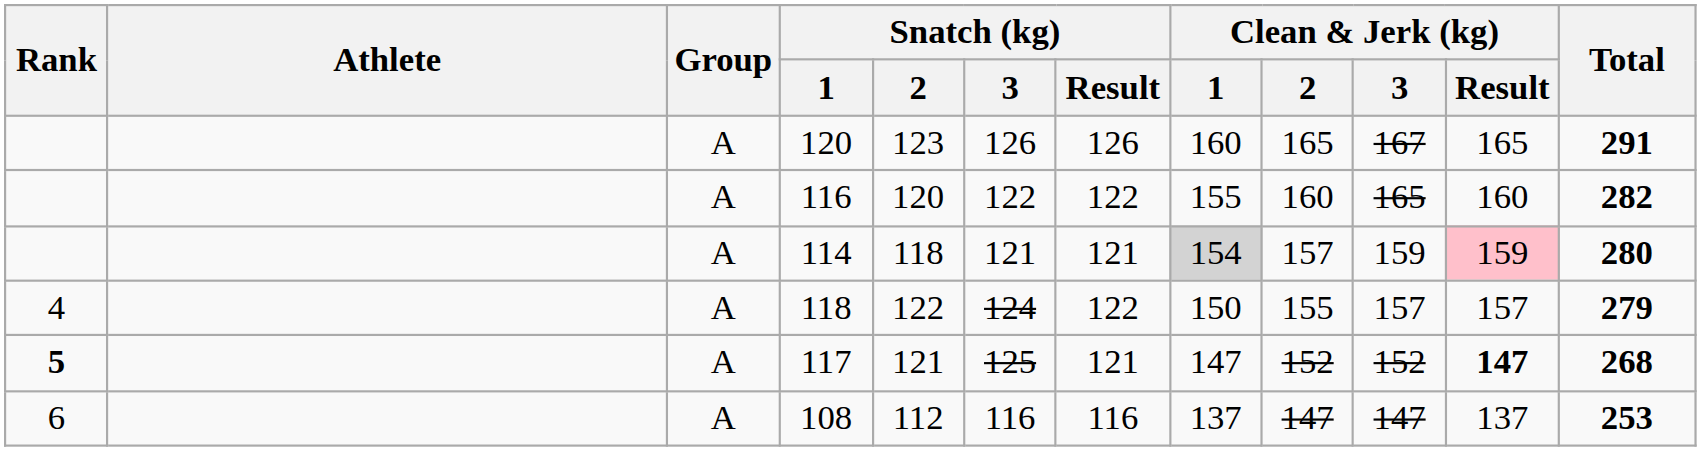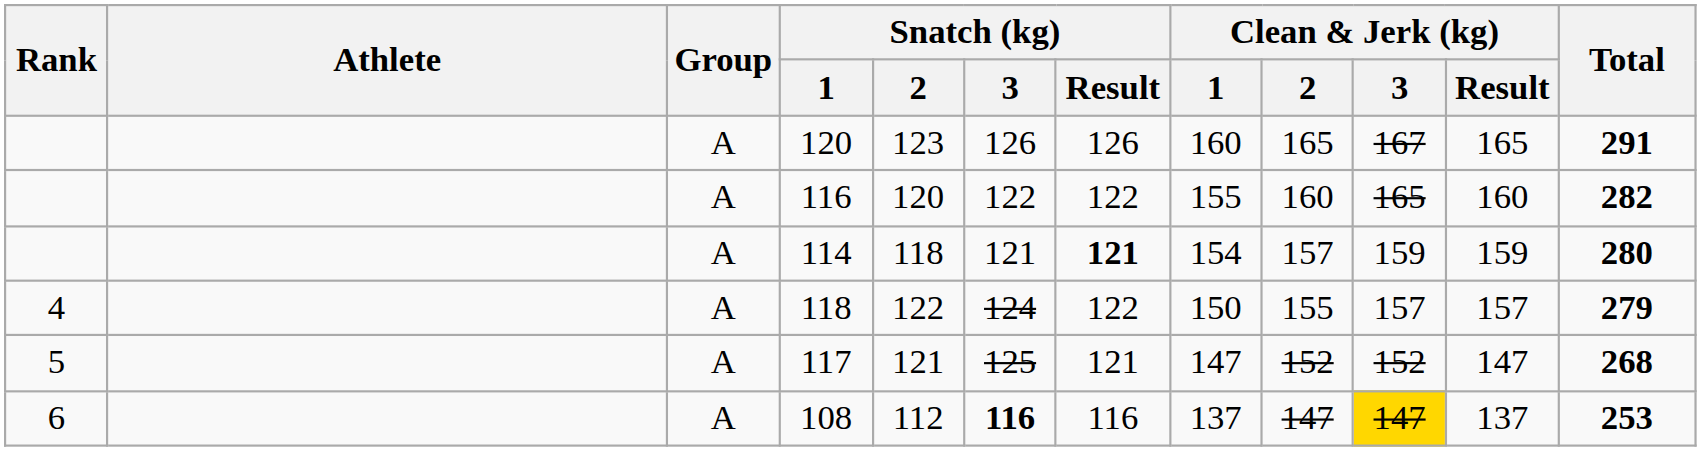(1113, 252) normal -> (1113, 252) bold
(1216, 252) lightgrey background -> (1216, 252) no background
(1502, 252) pink background -> (1502, 252) no background
(56, 362) bold -> (56, 362) normal
(1502, 362) bold -> (1502, 362) normal
(1010, 417) normal -> (1010, 417) bold
(1400, 417) no background -> (1400, 417) gold background
